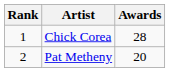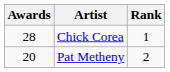columns swapped: (23, 15) <-> (140, 15)
